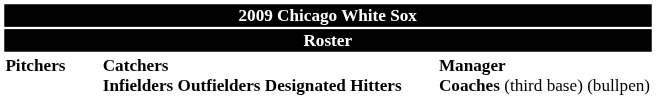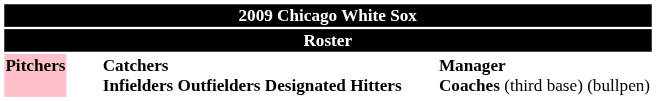(35, 65) no background -> (35, 65) pink background
